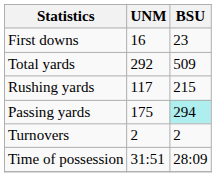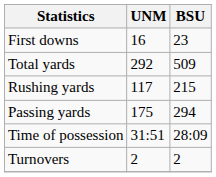(185, 111) paleturquoise background -> (185, 111) no background
rows swapped: (39, 135) <-> (66, 159)
